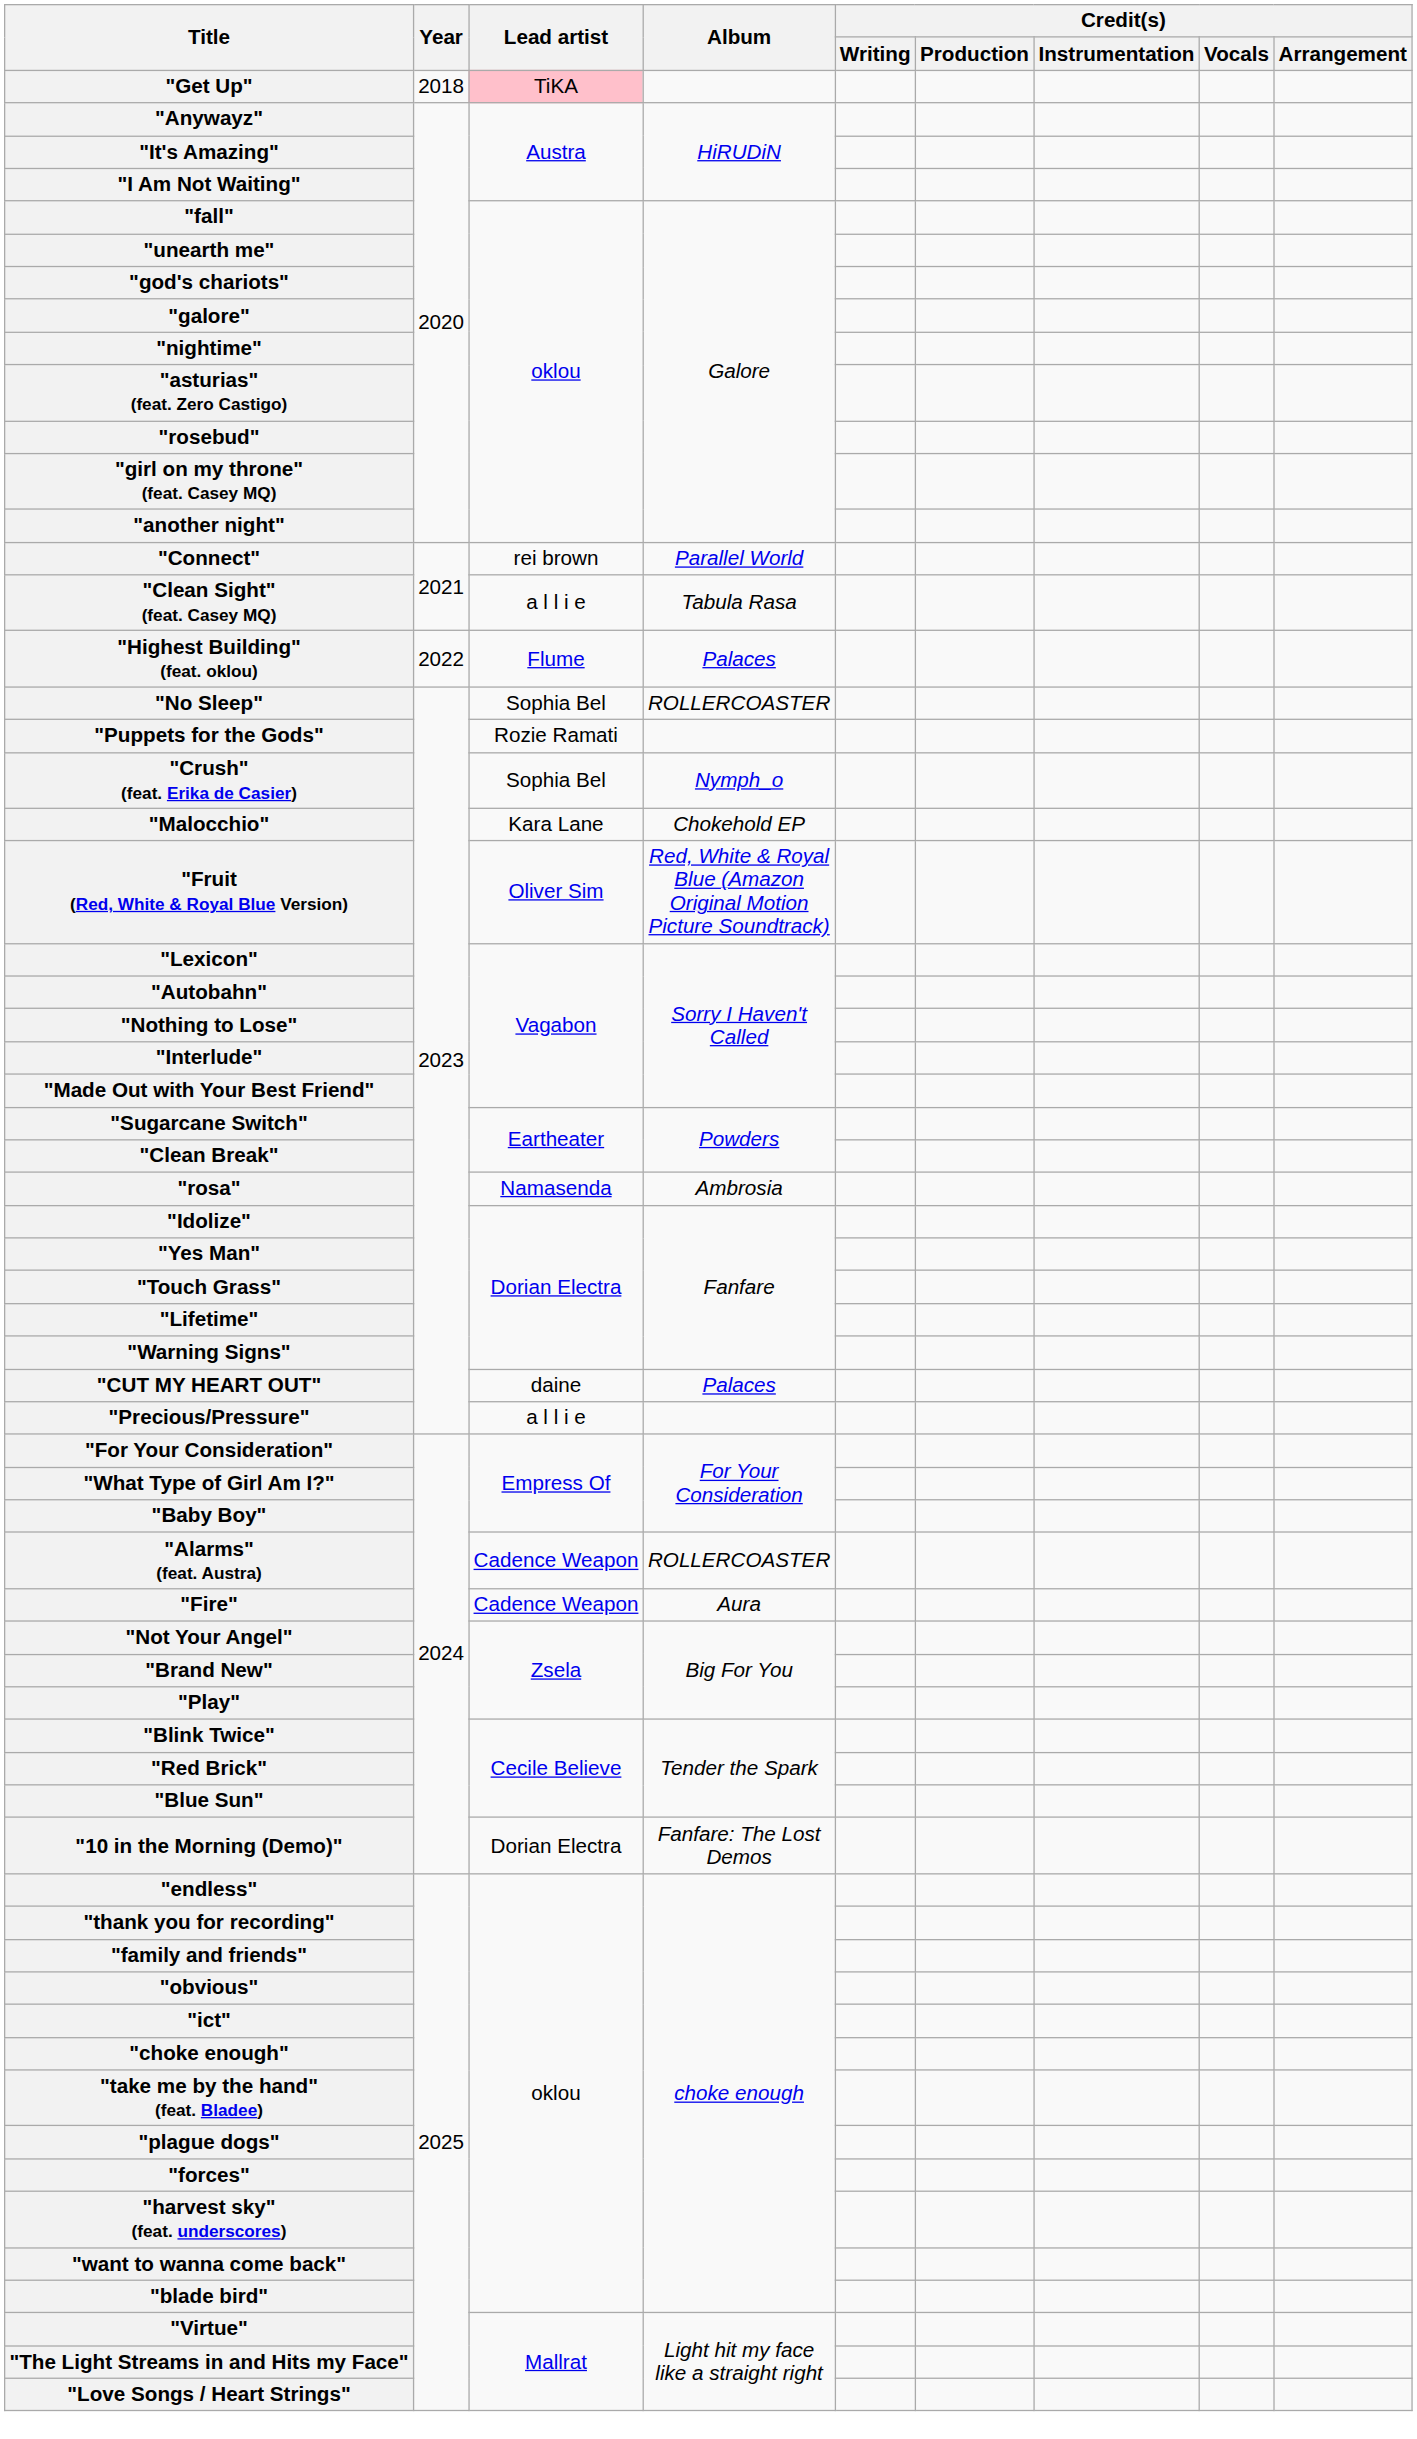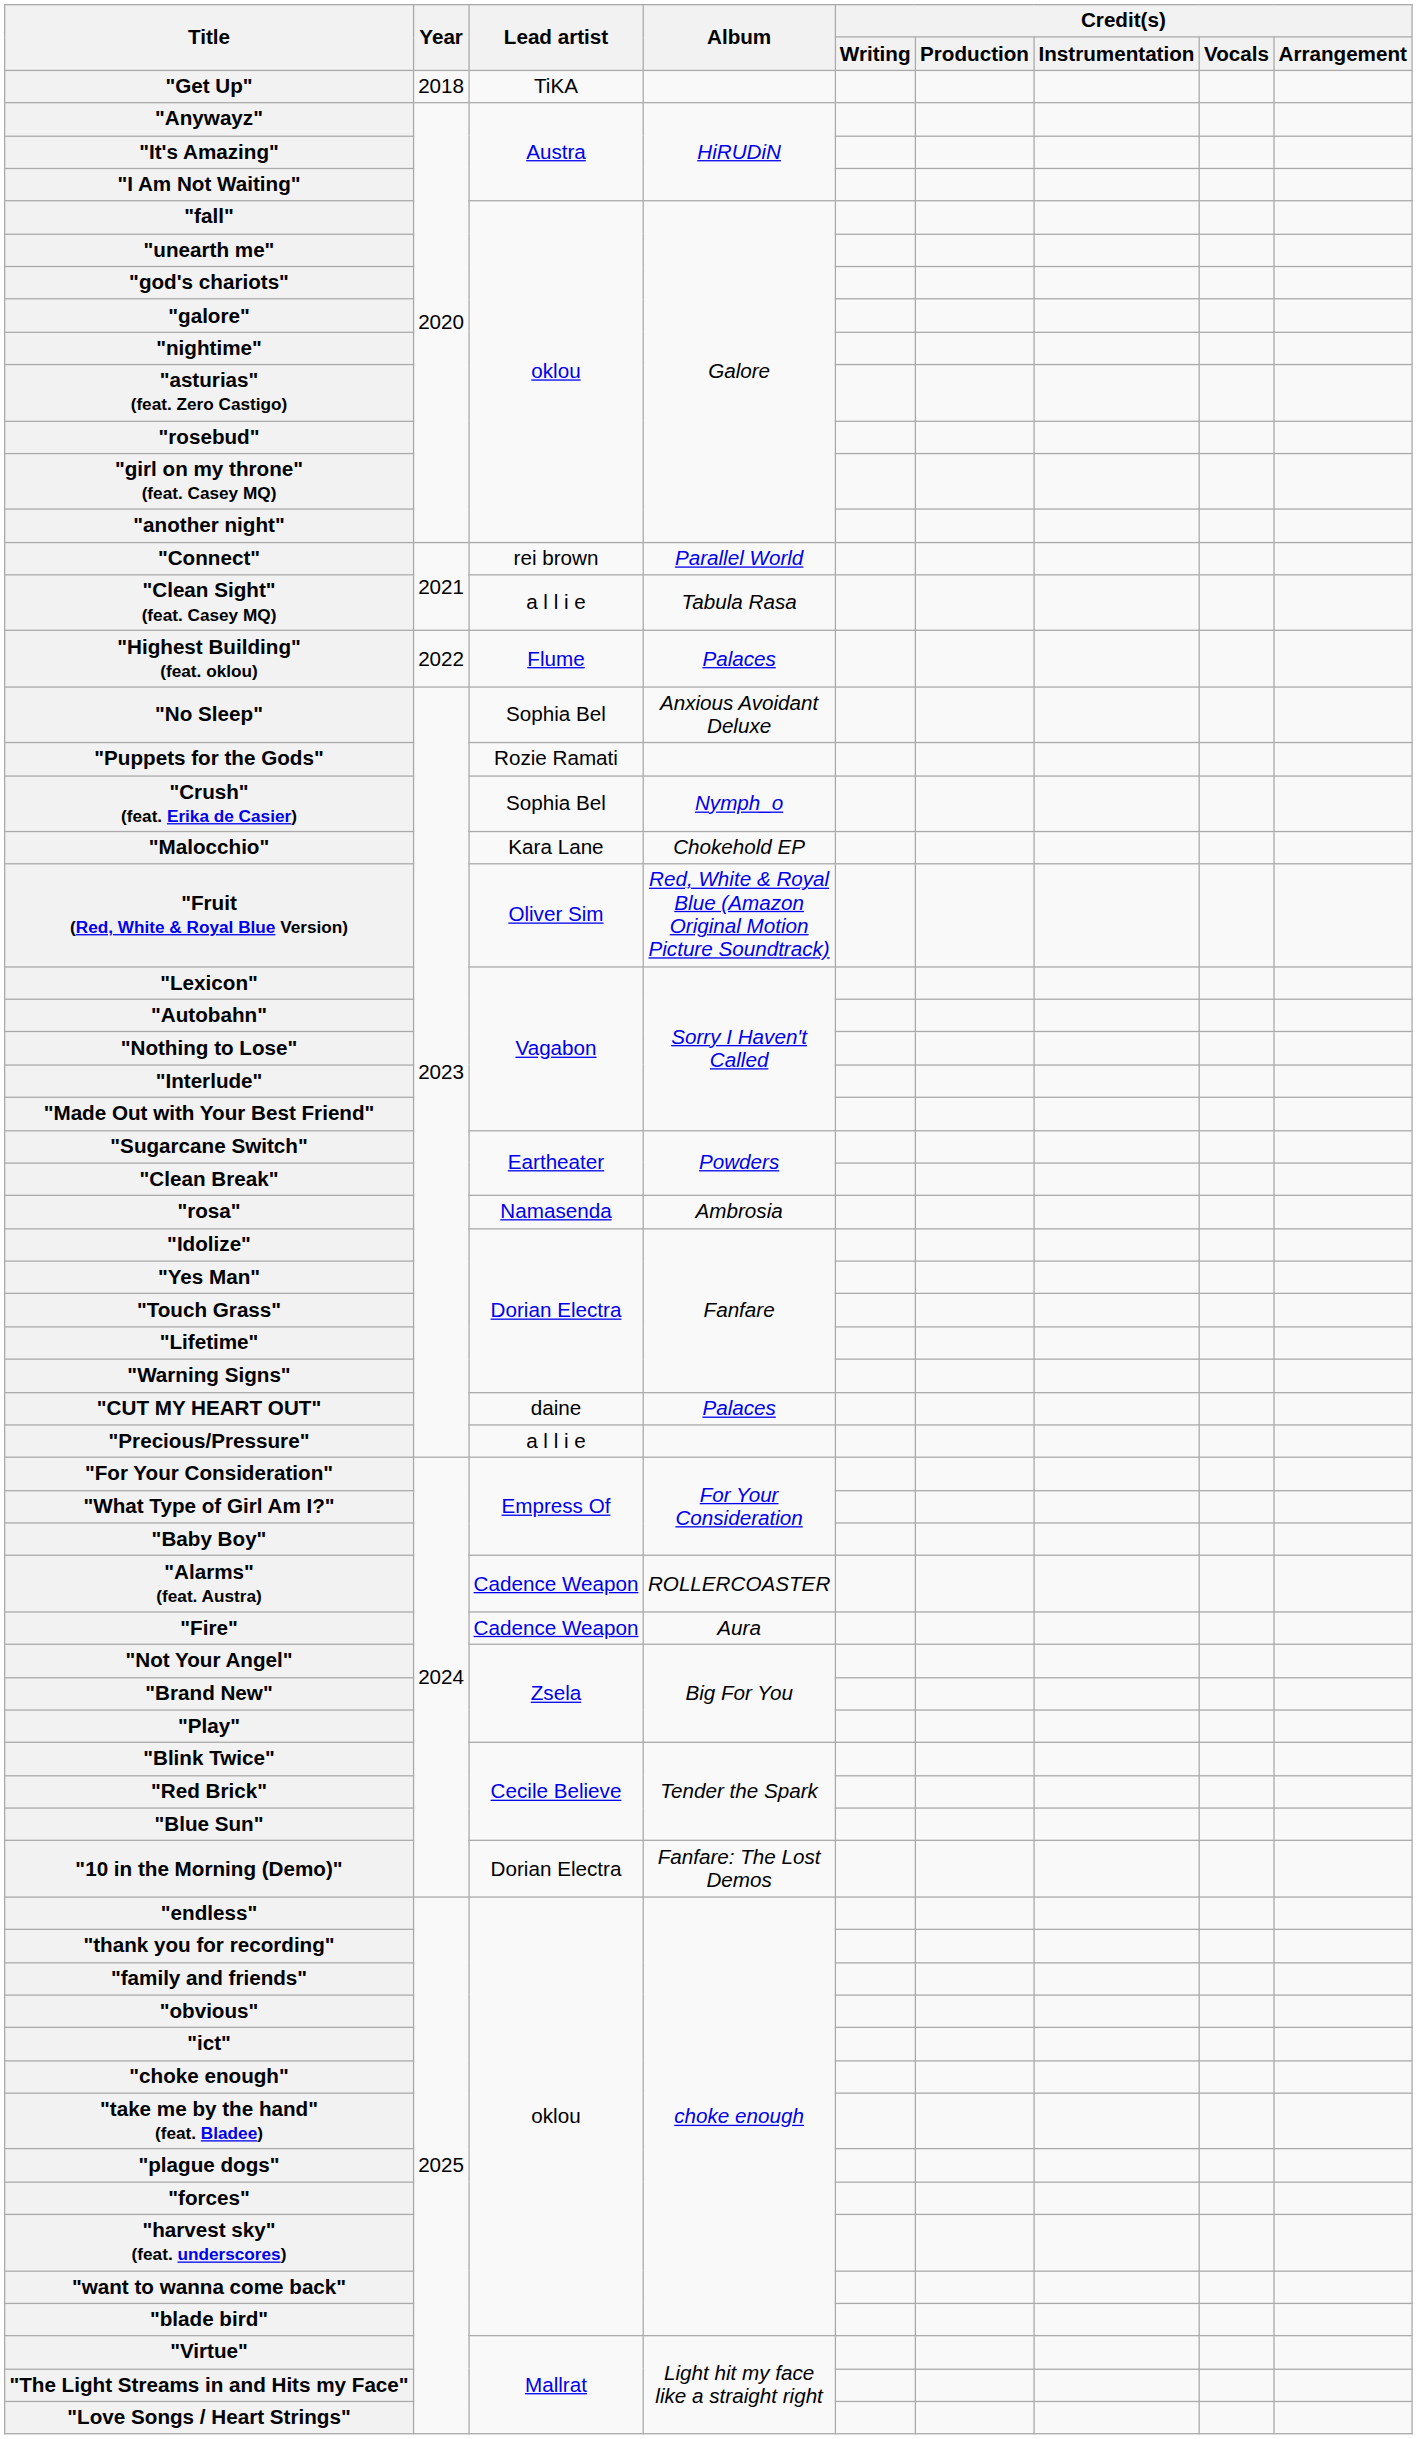(556, 86) pink background -> (556, 86) no background
(739, 702) ROLLERCOASTER -> (739, 714) Anxious Avoidant Deluxe
